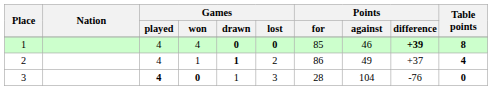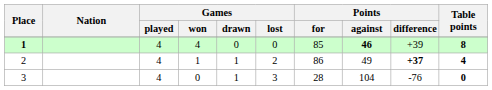(24, 45) normal -> (24, 45) bold
(236, 45) bold -> (236, 45) normal
(275, 45) bold -> (275, 45) normal
(367, 45) normal -> (367, 45) bold
(415, 45) bold -> (415, 45) normal
(236, 61) bold -> (236, 61) normal
(415, 61) normal -> (415, 61) bold
(159, 77) bold -> (159, 77) normal
(198, 77) bold -> (198, 77) normal
